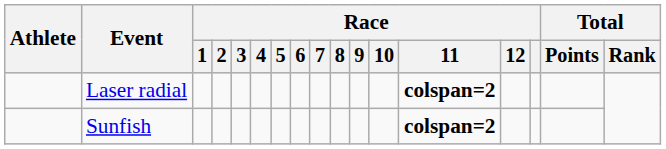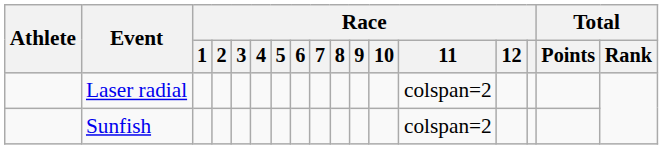(450, 90) bold -> (448, 90) normal
(450, 126) bold -> (448, 126) normal
